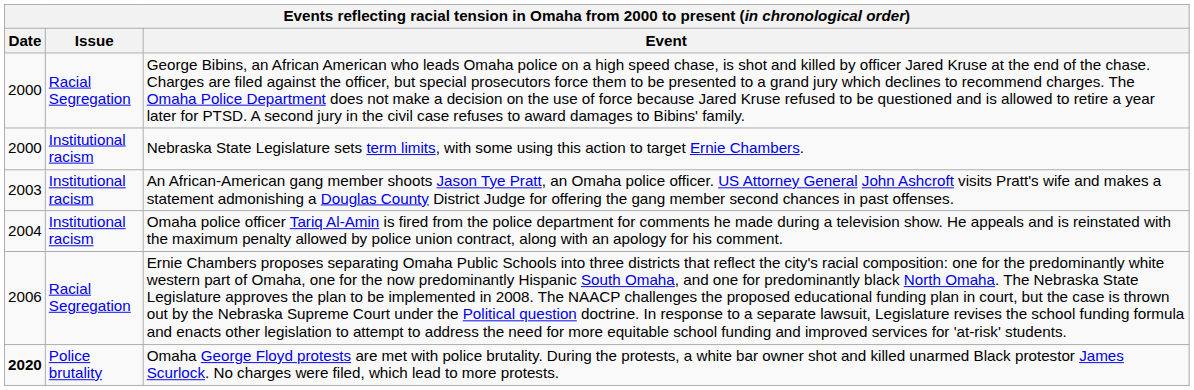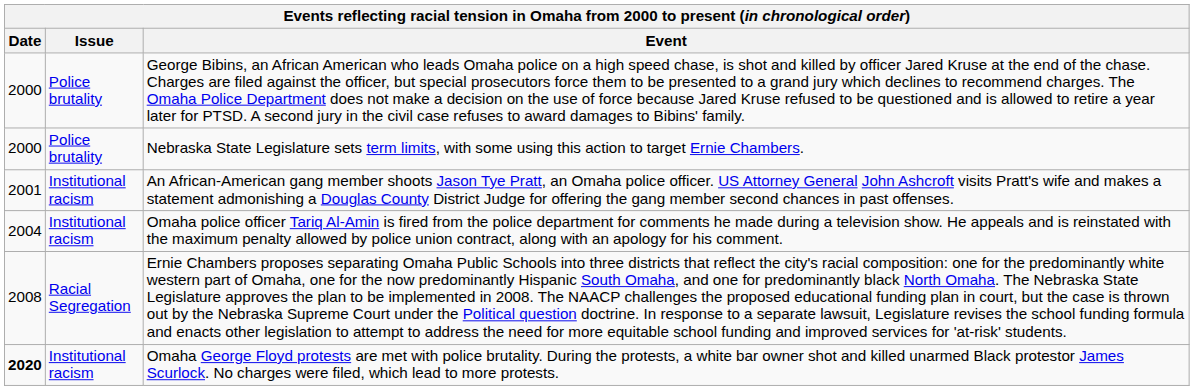(90, 90) Racial Segregation -> (75, 90) Police brutality
(87, 148) Institutional racism -> (75, 148) Police brutality
(25, 189) 2003 -> (25, 189) 2001
(25, 297) 2006 -> (25, 297) 2008
(75, 364) Police brutality -> (87, 364) Institutional racism
